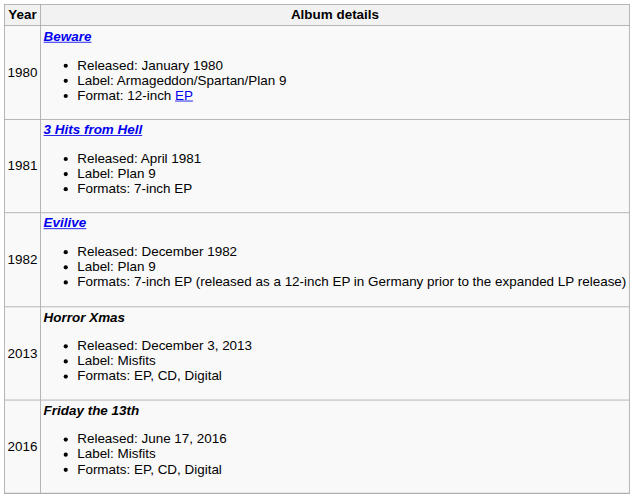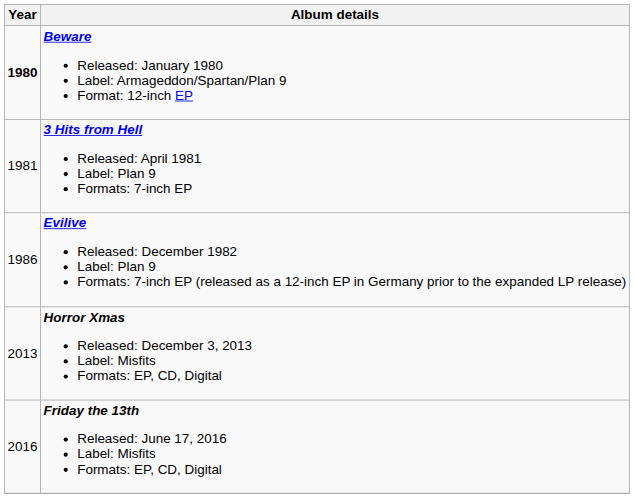(22, 72) normal -> (22, 72) bold
(22, 259) 1982 -> (22, 259) 1986
